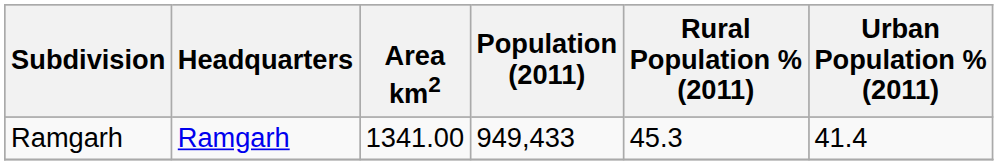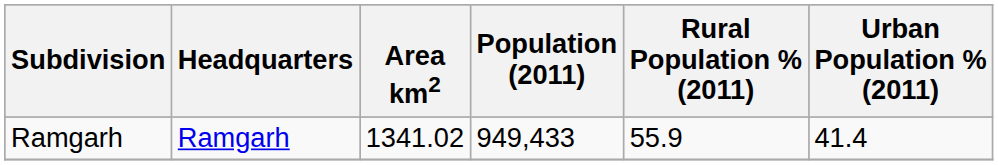(415, 137) 1341.00 -> (415, 137) 1341.02
(656, 137) 45.3 -> (656, 137) 55.9
